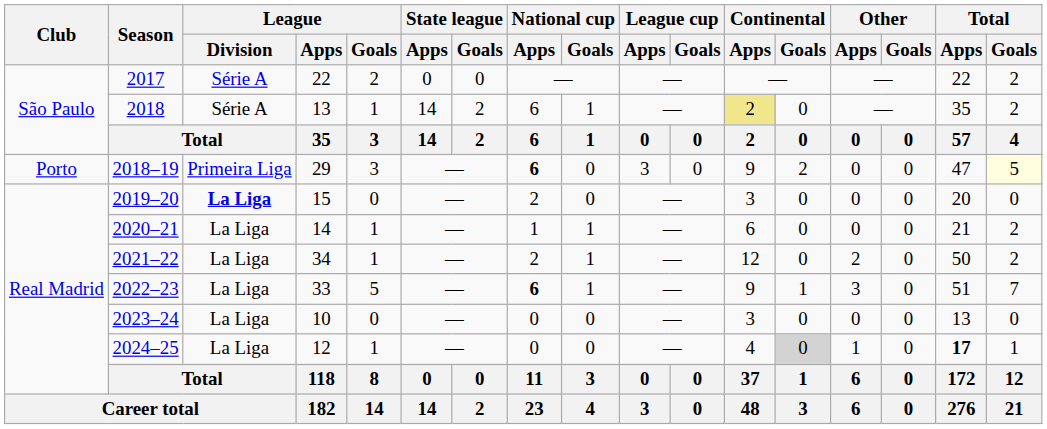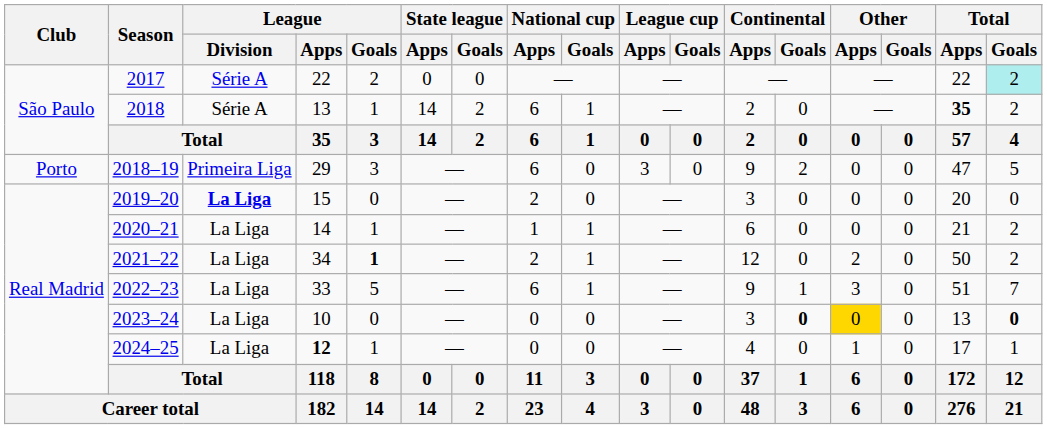(1014, 79) no background -> (1014, 79) paleturquoise background
(750, 109) khaki background -> (750, 109) no background
(961, 109) normal -> (961, 109) bold
(534, 169) bold -> (534, 169) normal
(1014, 169) lightyellow background -> (1014, 169) no background
(374, 259) normal -> (374, 259) bold
(534, 288) bold -> (534, 288) normal
(803, 318) normal -> (803, 318) bold
(856, 318) no background -> (856, 318) gold background
(1014, 318) normal -> (1014, 318) bold
(321, 348) normal -> (321, 348) bold
(803, 348) lightgrey background -> (803, 348) no background
(961, 348) bold -> (961, 348) normal
